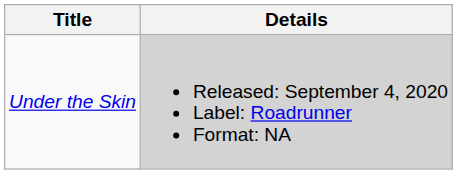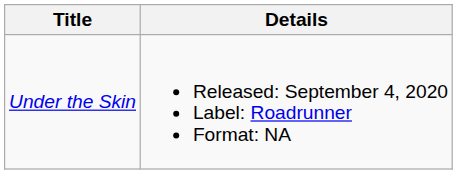(296, 113) lightgrey background -> (296, 113) no background
